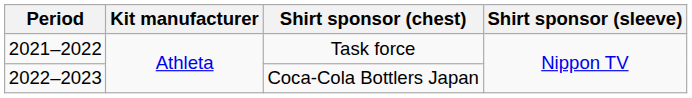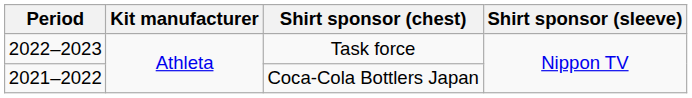(55, 48) 2021–2022 -> (55, 48) 2022–2023
(55, 78) 2022–2023 -> (55, 78) 2021–2022
